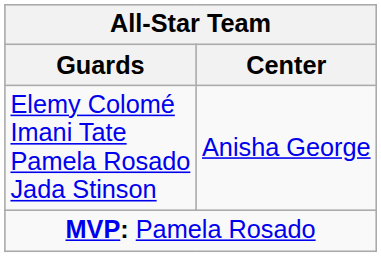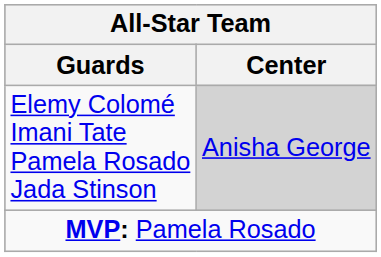(286, 147) no background -> (286, 147) lightgrey background
